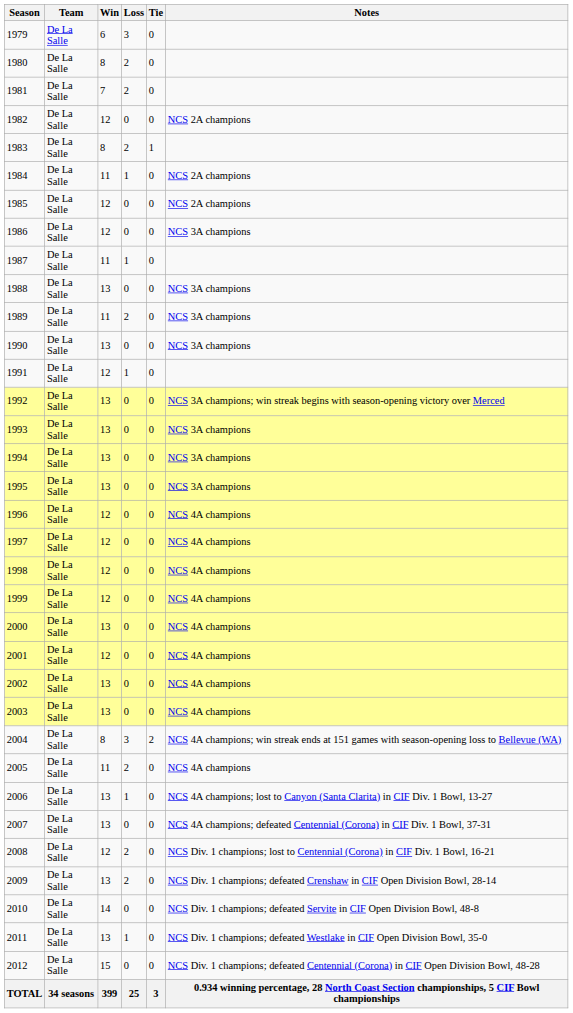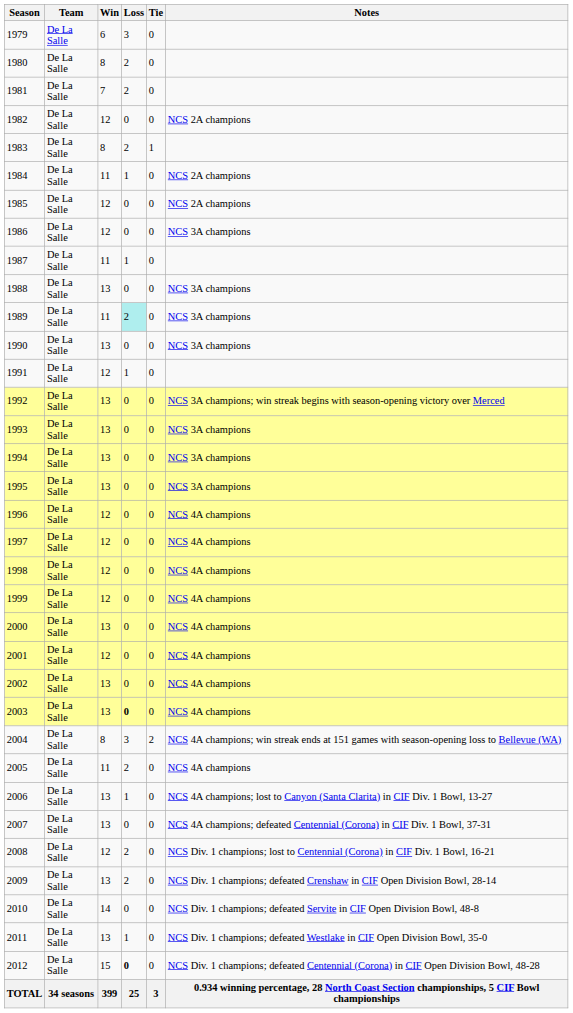(126, 317) no background -> (126, 317) paleturquoise background
(126, 711) normal -> (126, 711) bold
(126, 965) normal -> (126, 965) bold
